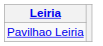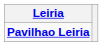(45, 32) normal -> (48, 32) bold
